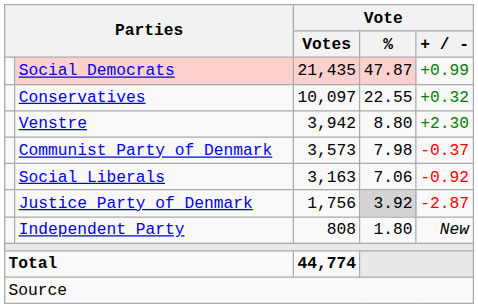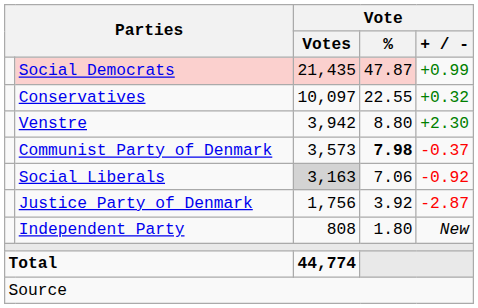(393, 150) normal -> (393, 150) bold
(332, 177) no background -> (332, 177) lightgrey background
(393, 203) lightgrey background -> (393, 203) no background
